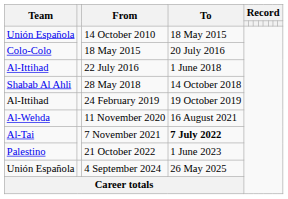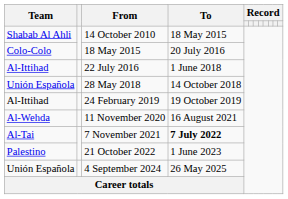(41, 34) Unión Española -> (39, 34) Shabab Al Ahli
(39, 84) Shabab Al Ahli -> (41, 84) Unión Española
